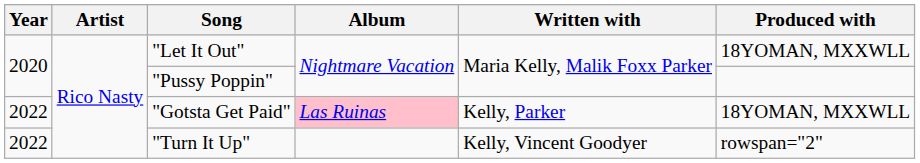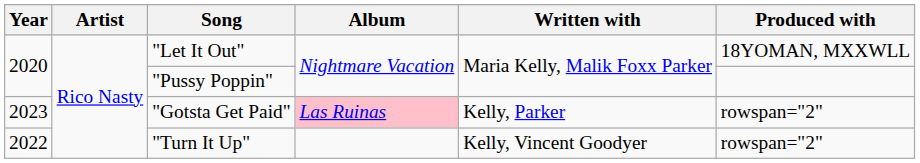(28, 111) 2022 -> (28, 111) 2023
(815, 111) 18YOMAN, MXXWLL -> (772, 111) rowspan="2"
